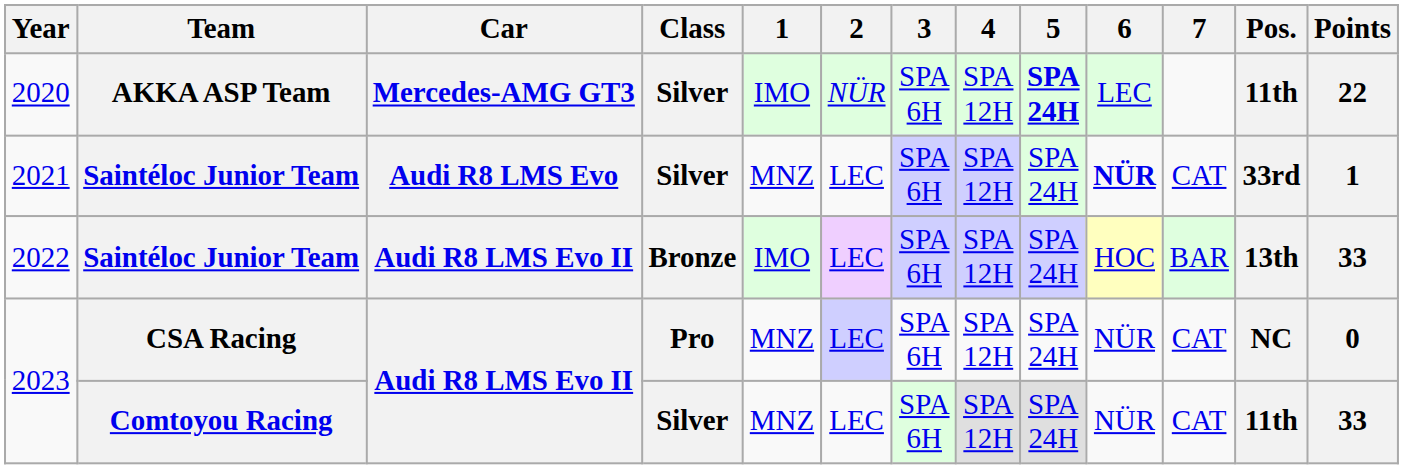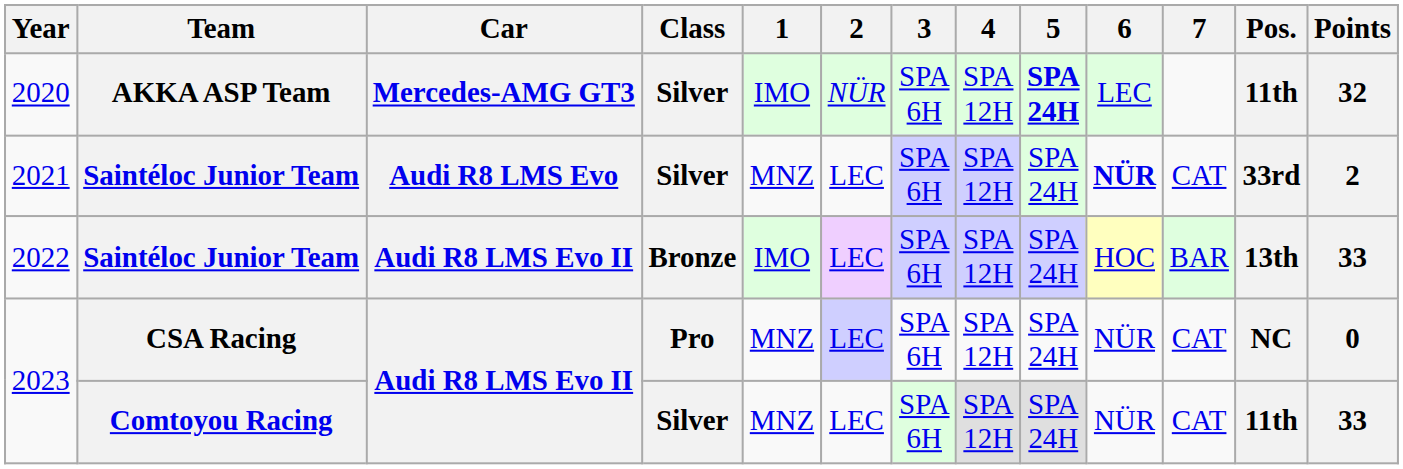(1352, 93) 22 -> (1352, 93) 32
(1352, 175) 1 -> (1352, 175) 2
